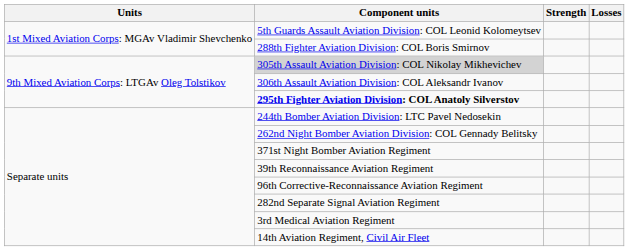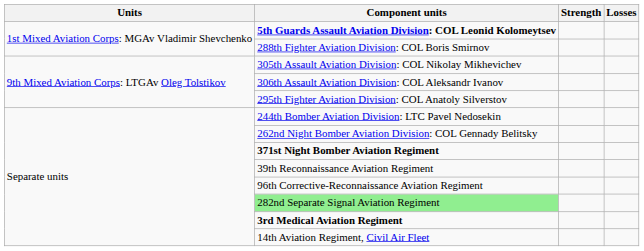(399, 30) normal -> (407, 30) bold
(389, 64) lightgrey background -> (389, 64) no background
(388, 99) bold -> (382, 99) normal
(344, 151) normal -> (348, 151) bold
(348, 202) no background -> (348, 202) lightgreen background
(326, 220) normal -> (330, 220) bold
